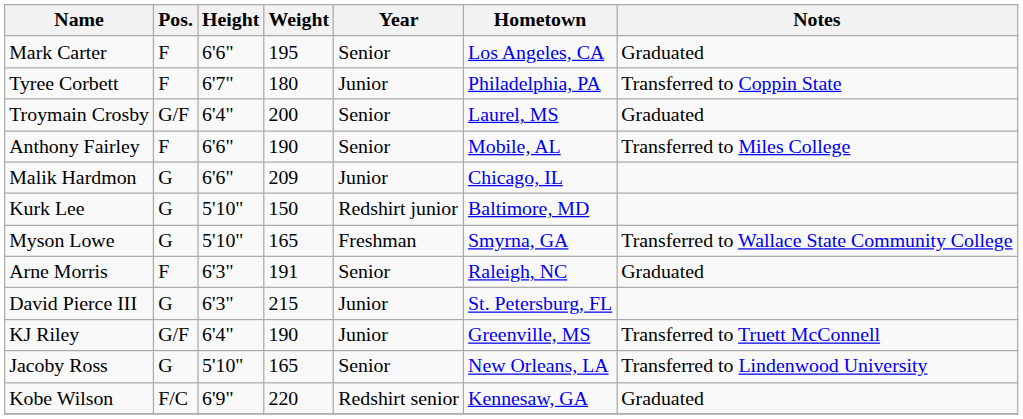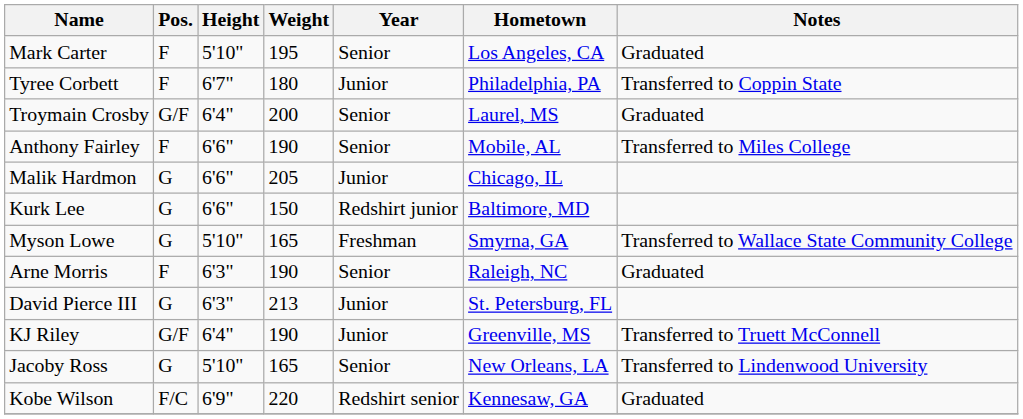(218, 51) 6'6" -> (223, 51) 5'10"
(283, 177) 209 -> (283, 177) 205
(223, 209) 5'10" -> (218, 209) 6'6"
(283, 271) 191 -> (283, 271) 190
(283, 303) 215 -> (283, 303) 213
